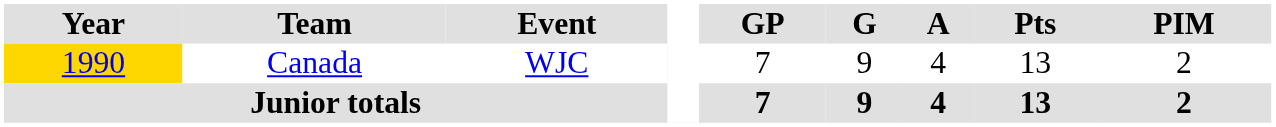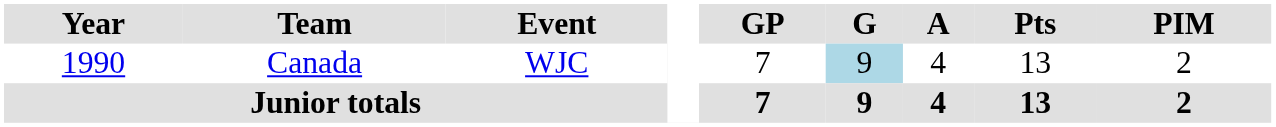(94, 62) gold background -> (94, 62) no background
(864, 62) no background -> (864, 62) lightblue background
